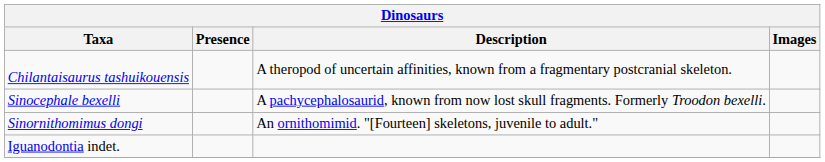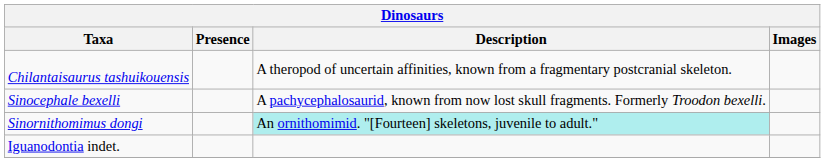(427, 123) no background -> (427, 123) paleturquoise background
